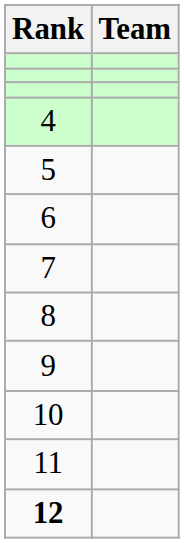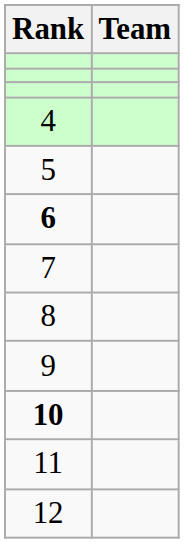(48, 218) normal -> (48, 218) bold
(48, 414) normal -> (48, 414) bold
(48, 512) bold -> (48, 512) normal
